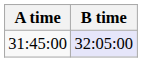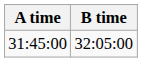(104, 43) lavender background -> (104, 43) no background
